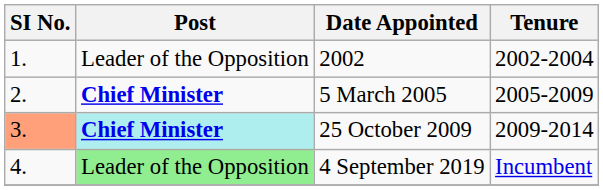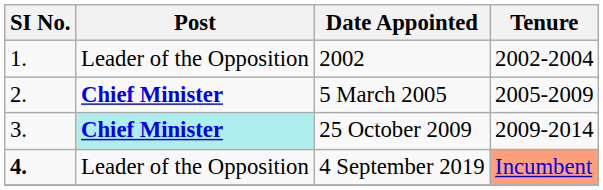(18, 130) lightsalmon background -> (18, 130) no background
(18, 166) normal -> (18, 166) bold
(195, 166) lightgreen background -> (195, 166) no background
(544, 166) no background -> (544, 166) lightsalmon background
